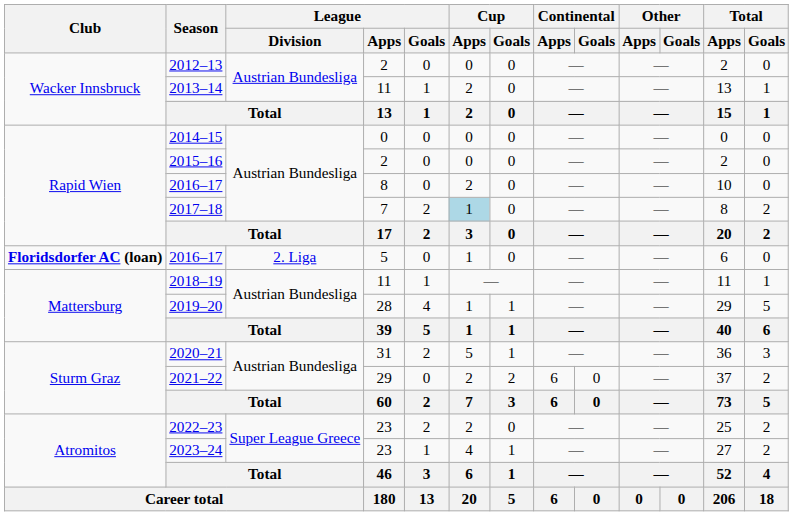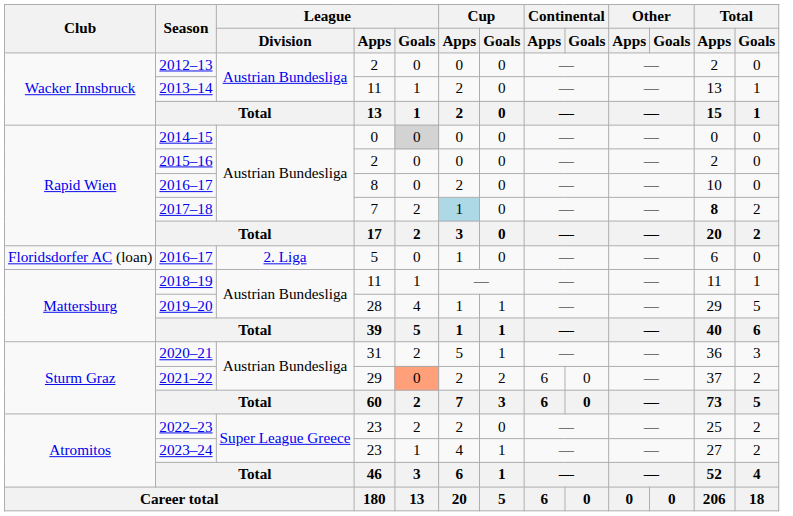(427, 137) no background -> (417, 137) lightgrey background
(724, 209) normal -> (714, 209) bold
(85, 257) bold -> (80, 257) normal
(427, 378) no background -> (417, 378) lightsalmon background
